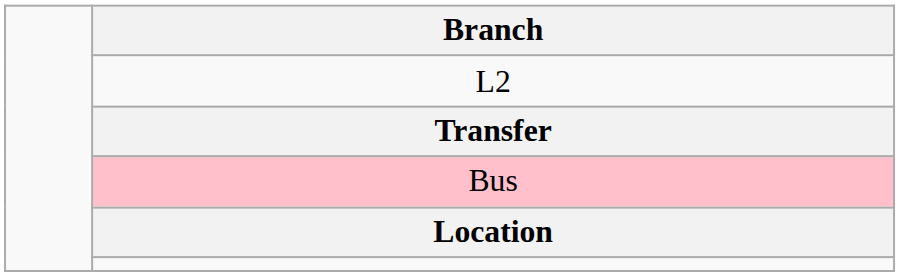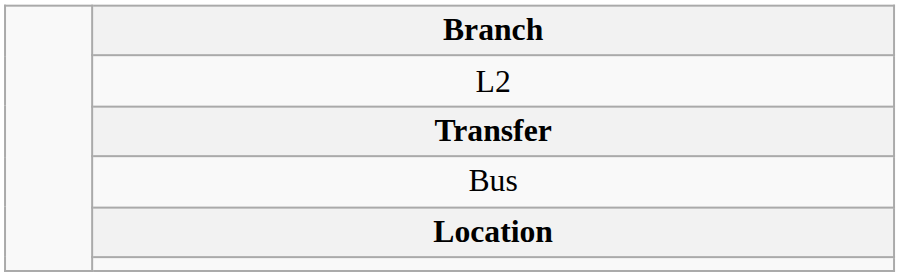(493, 181) pink background -> (493, 181) no background
